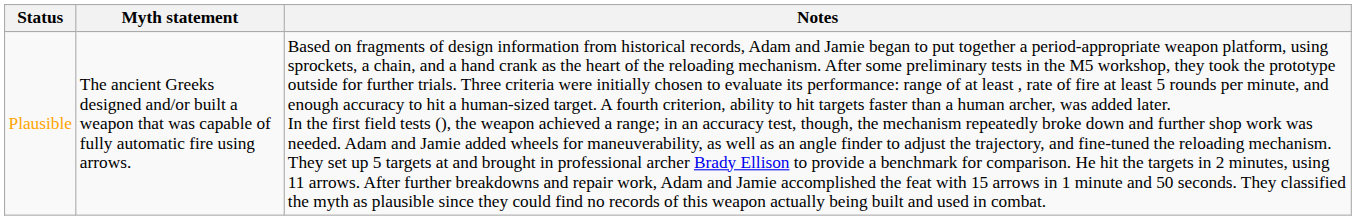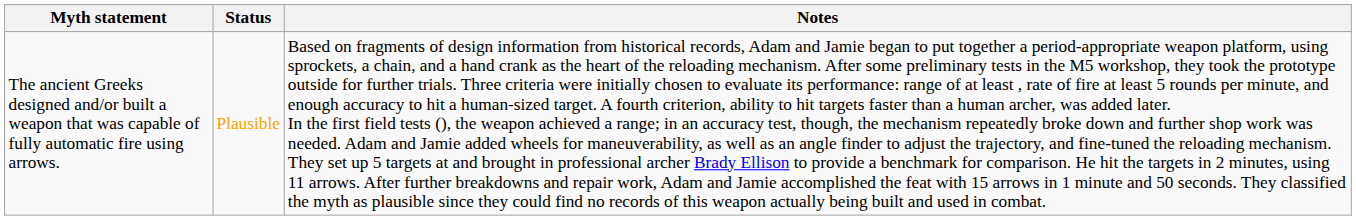columns swapped: (180, 18) <-> (40, 18)
